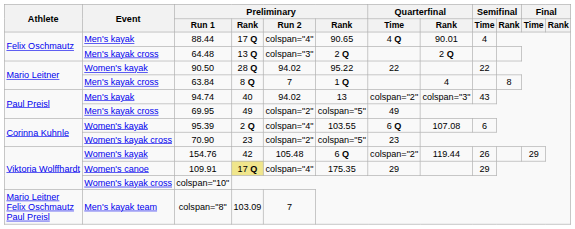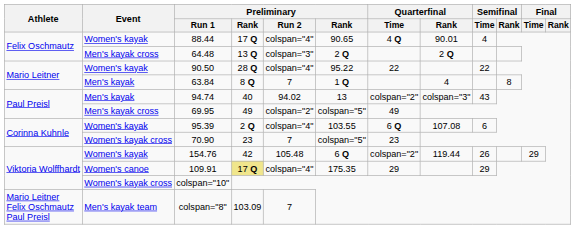(109, 40) Men's kayak -> (116, 40) Women's kayak
(290, 68) 94.02 -> (290, 68) colspan="4"
(121, 83) Men's kayak cross -> (109, 83) Men's kayak
(290, 140) colspan="2" -> (290, 140) 7
